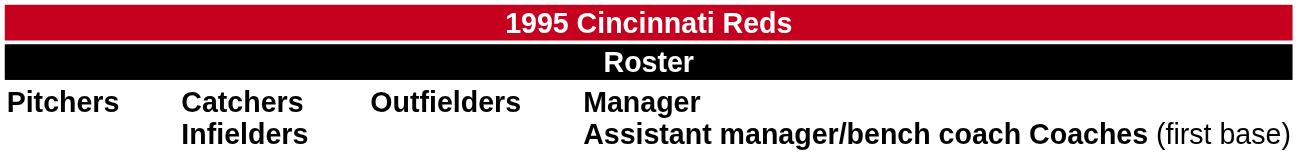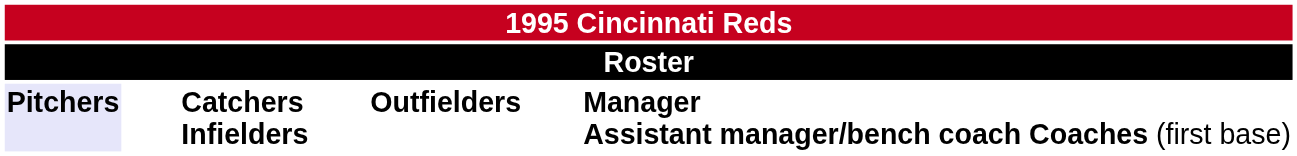(63, 102) no background -> (63, 102) lavender background
